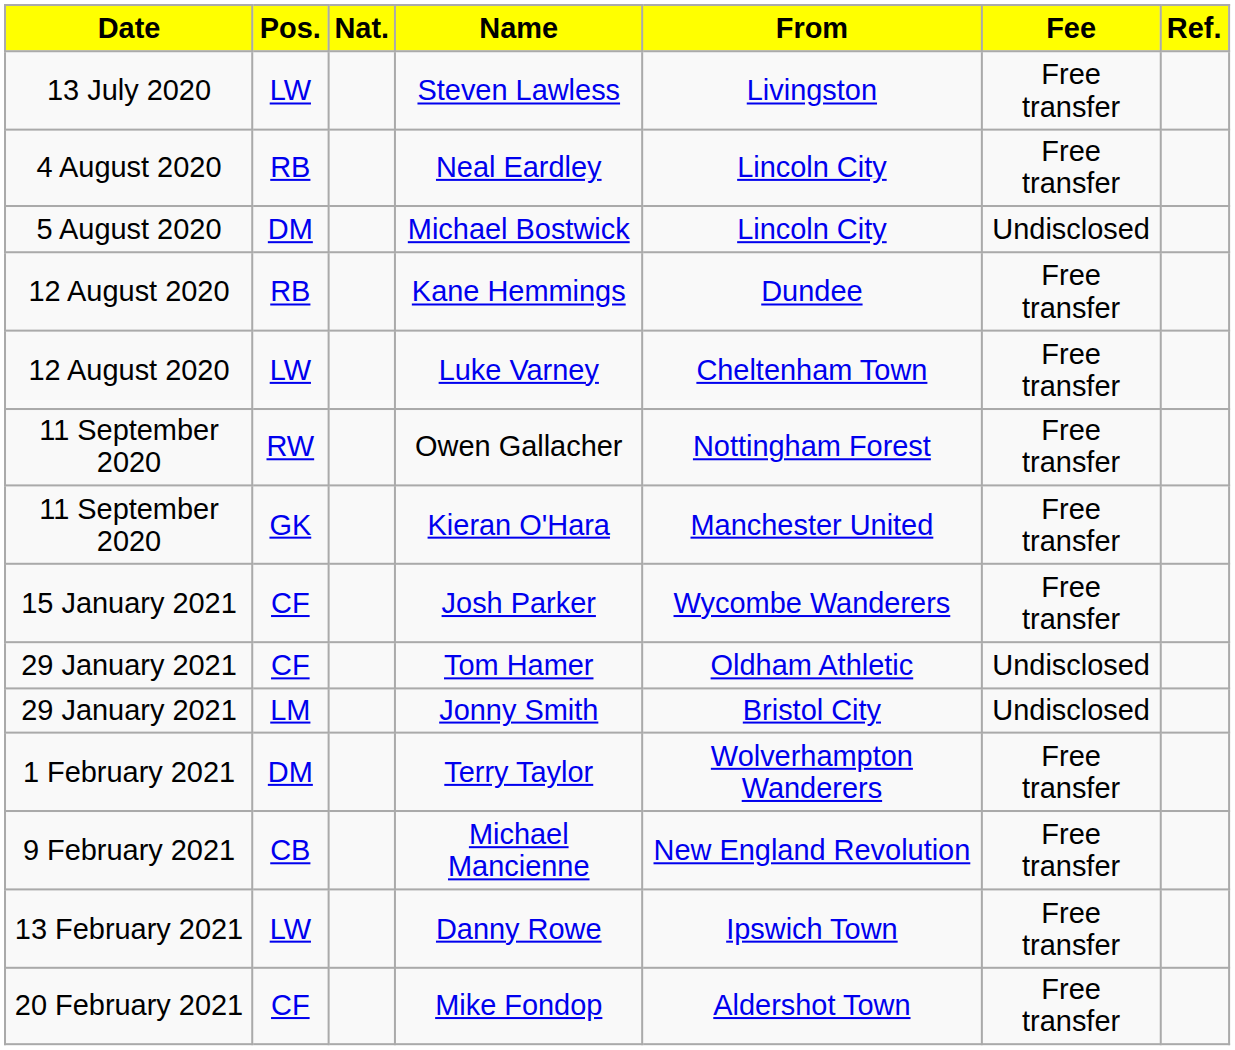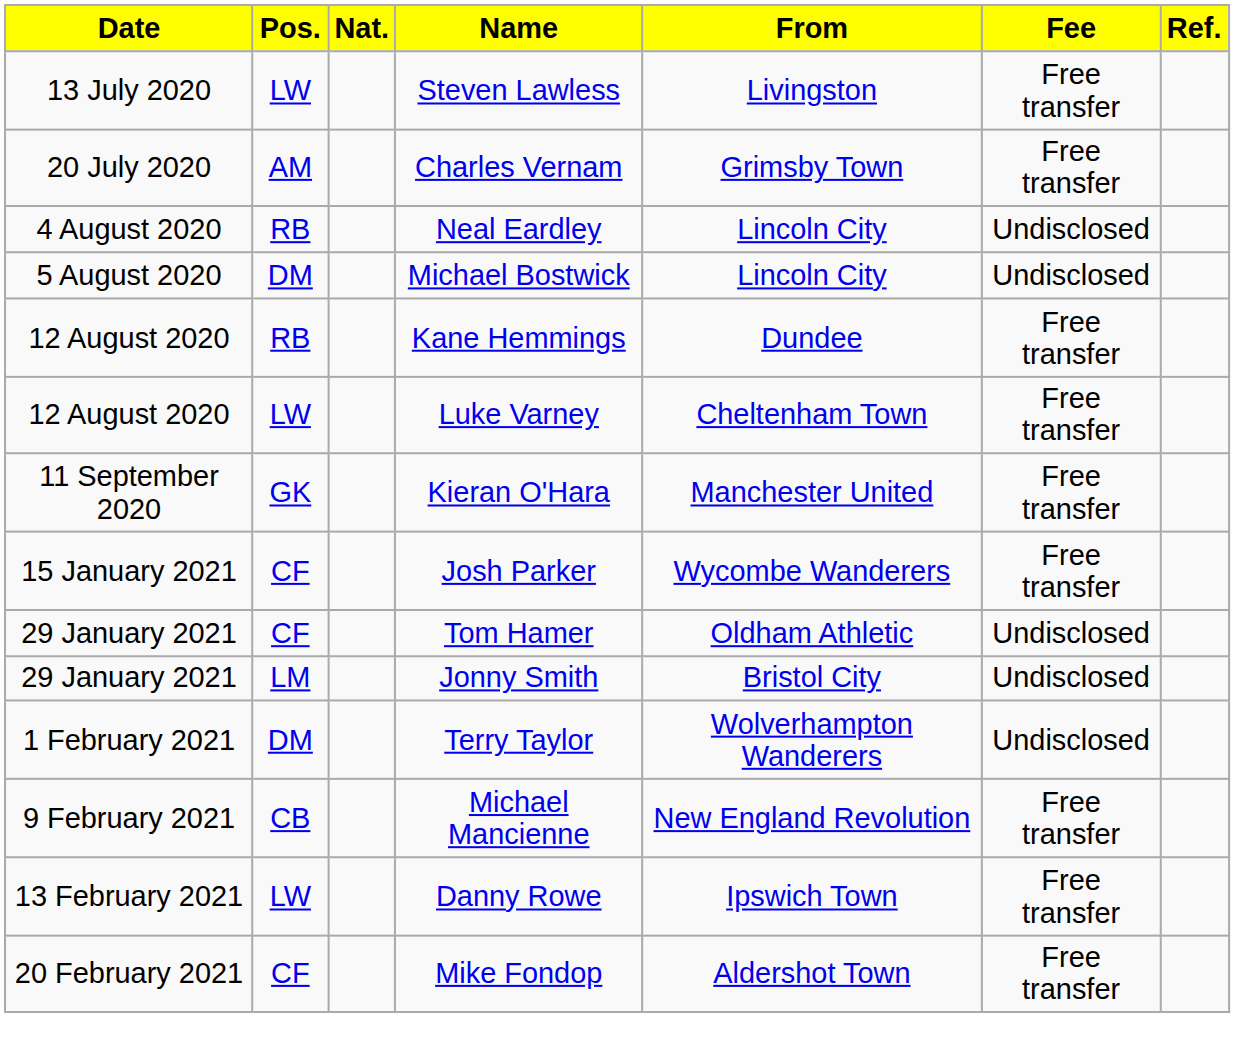+ row: (519, 168)
(1071, 168) Free transfer -> (1071, 230) Undisclosed
- row: (519, 447)
(1071, 772) Free transfer -> (1071, 740) Undisclosed
